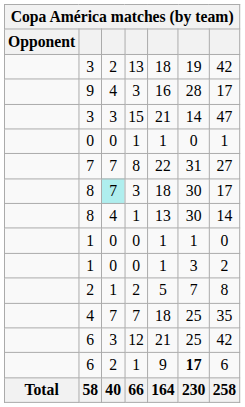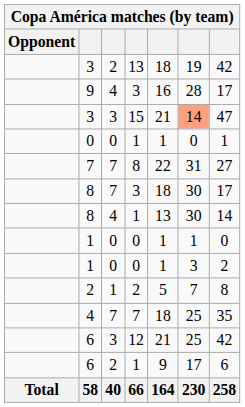(194, 116) no background -> (194, 116) lightsalmon background
(113, 191) paleturquoise background -> (113, 191) no background
(194, 365) bold -> (194, 365) normal
